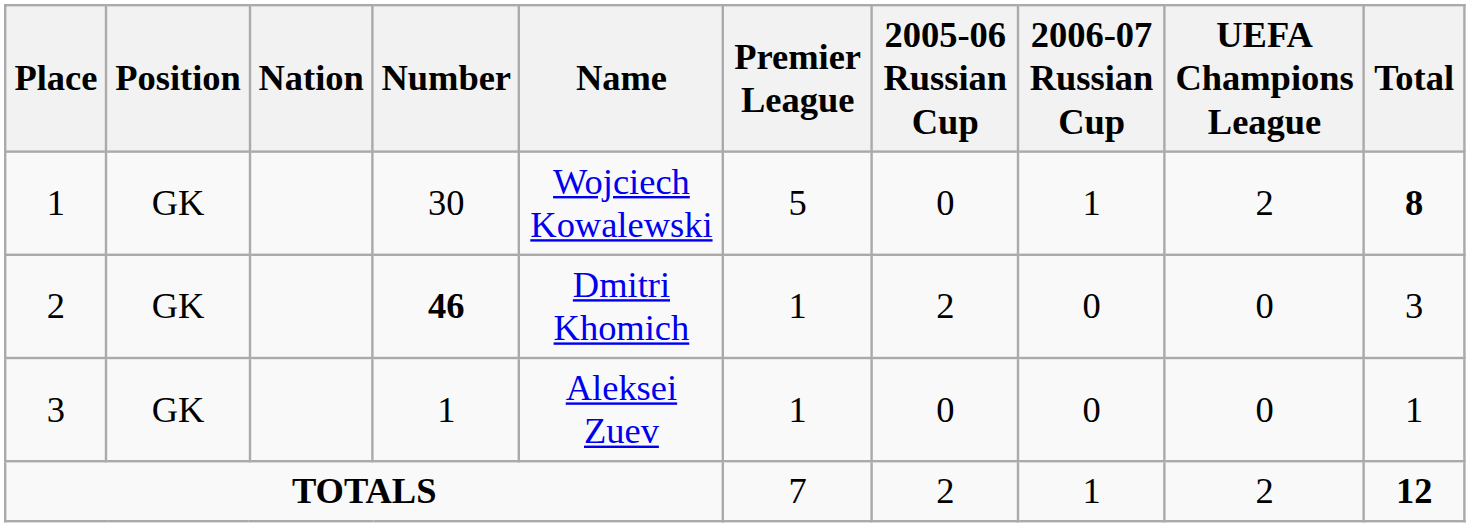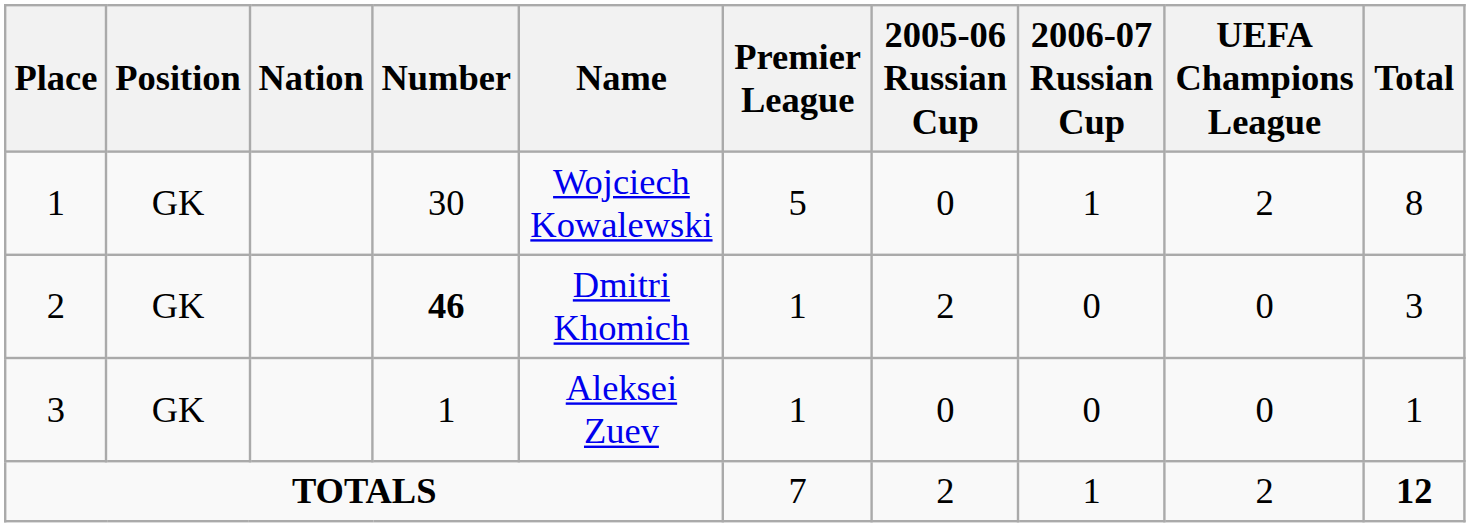(1414, 202) bold -> (1414, 202) normal
